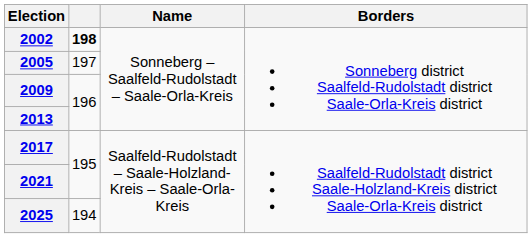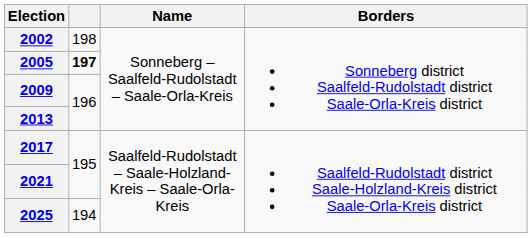(84, 39) bold -> (84, 39) normal
(84, 62) normal -> (84, 62) bold
